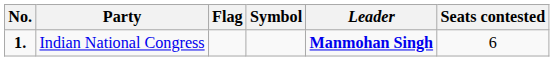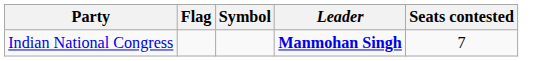- column: (20, 17)
(493, 42) 6 -> (462, 42) 7
